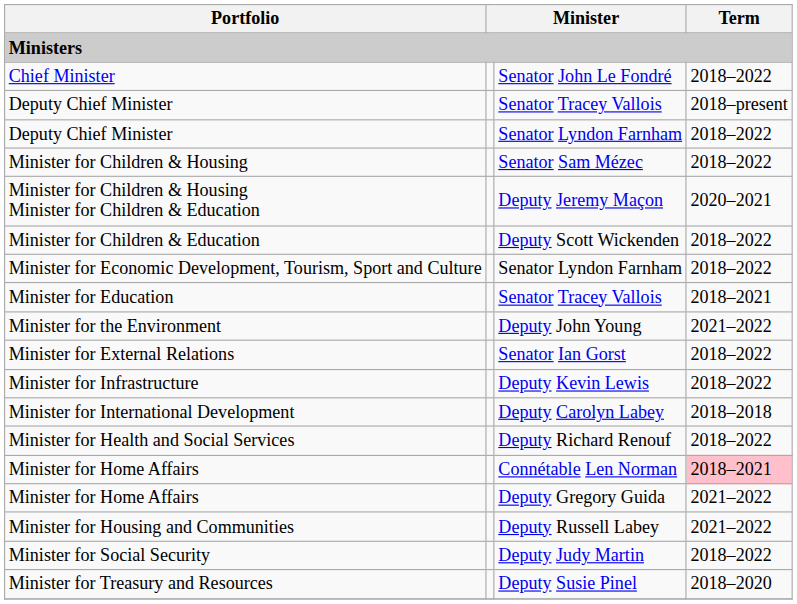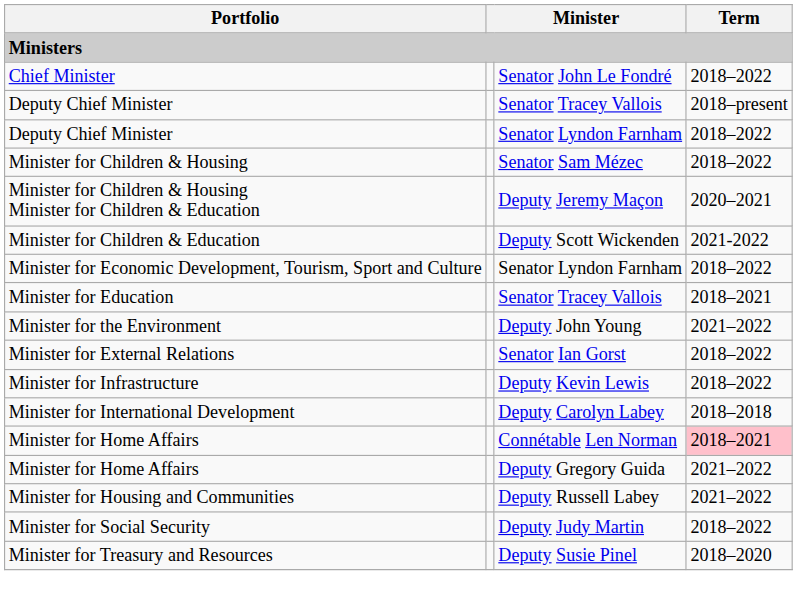(731, 239) 2018–2022 -> (730, 239) 2021-2022
- row: (152, 440)
